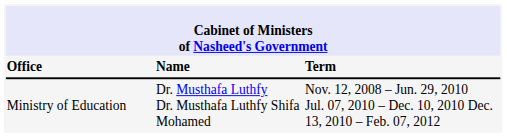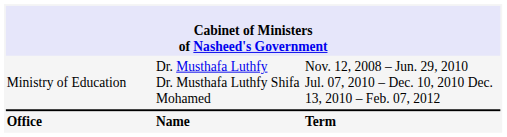rows swapped: (24, 66) <-> (67, 106)
